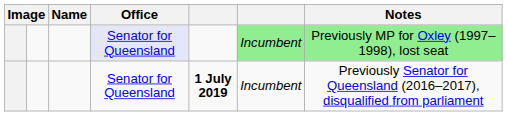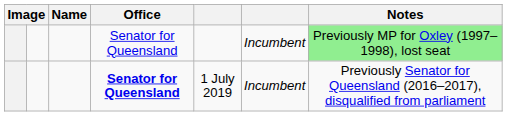(140, 43) lavender background -> (142, 43) no background
(271, 43) lightgreen background -> (275, 43) no background
(140, 86) normal -> (142, 86) bold
(213, 86) bold -> (218, 86) normal
